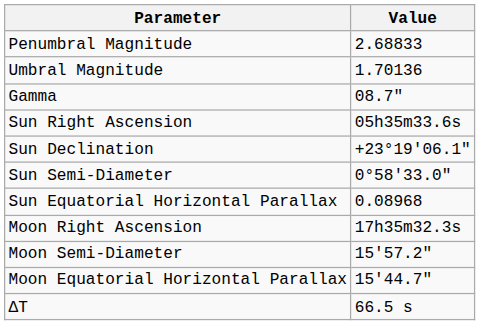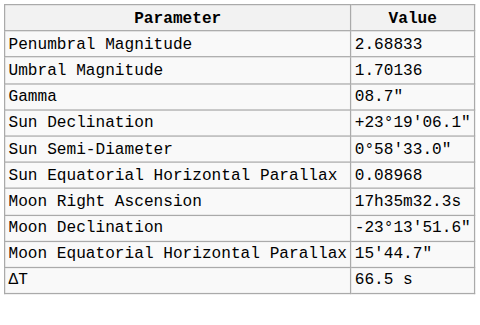- row: (100, 123)
+ row: (86, 228)
- row: (96, 254)
